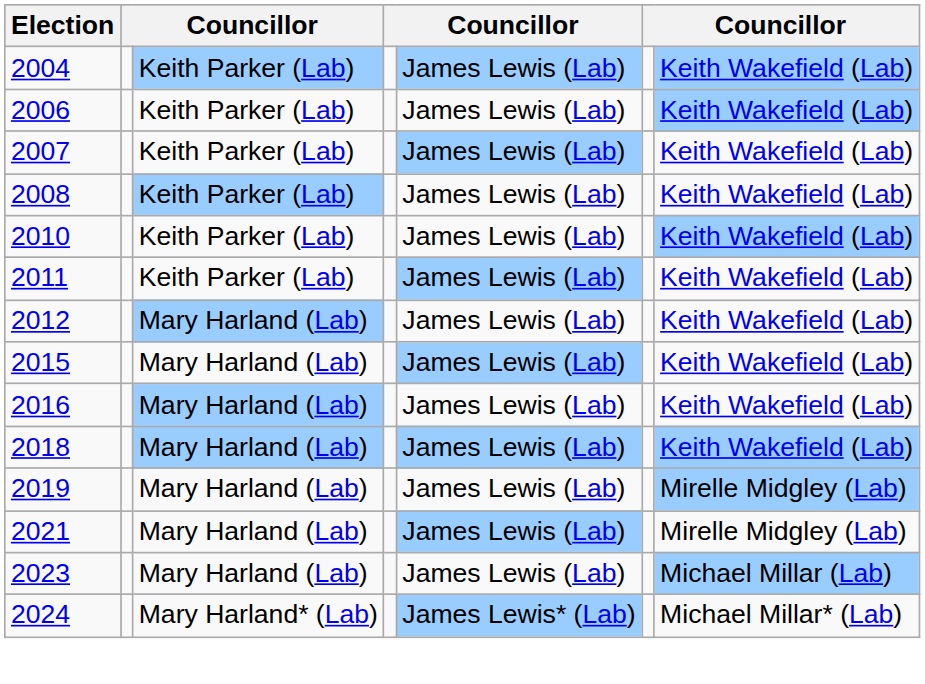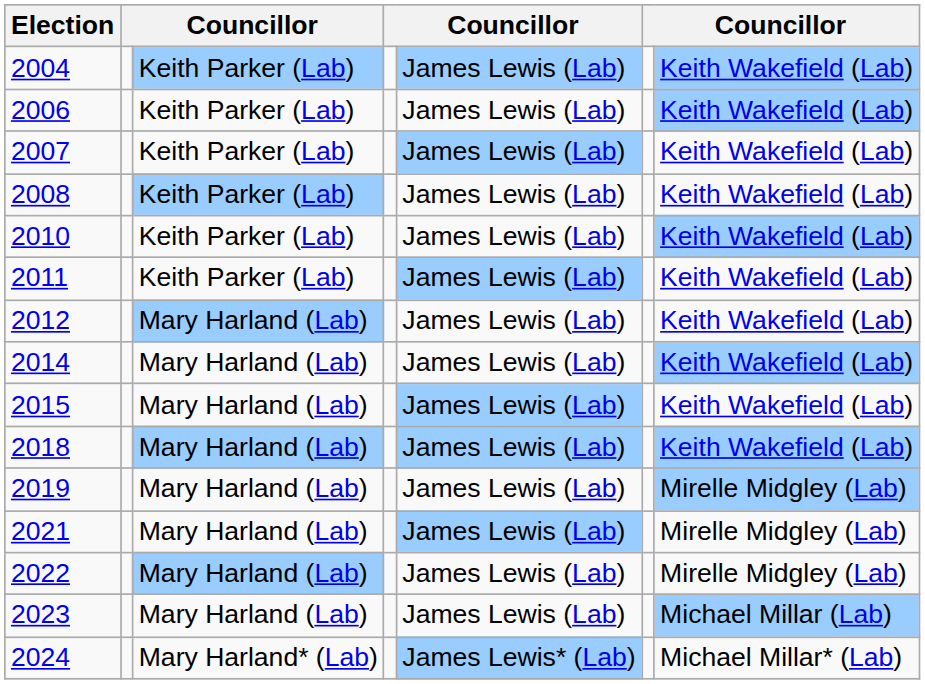+ row: (40, 362)
- row: (40, 404)
+ row: (40, 573)
